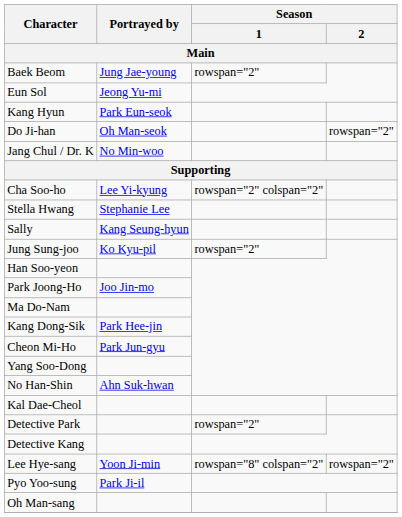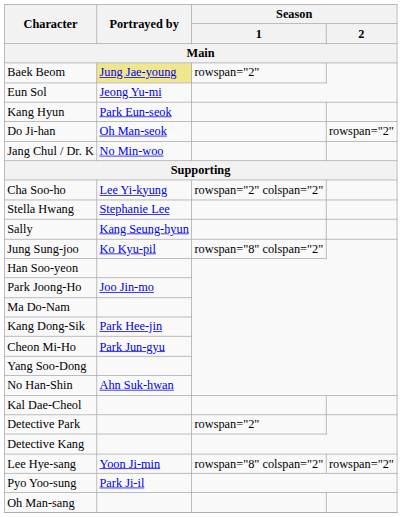(138, 72) no background -> (138, 72) khaki background
(227, 248) rowspan="2" -> (259, 248) rowspan="8" colspan="2"
